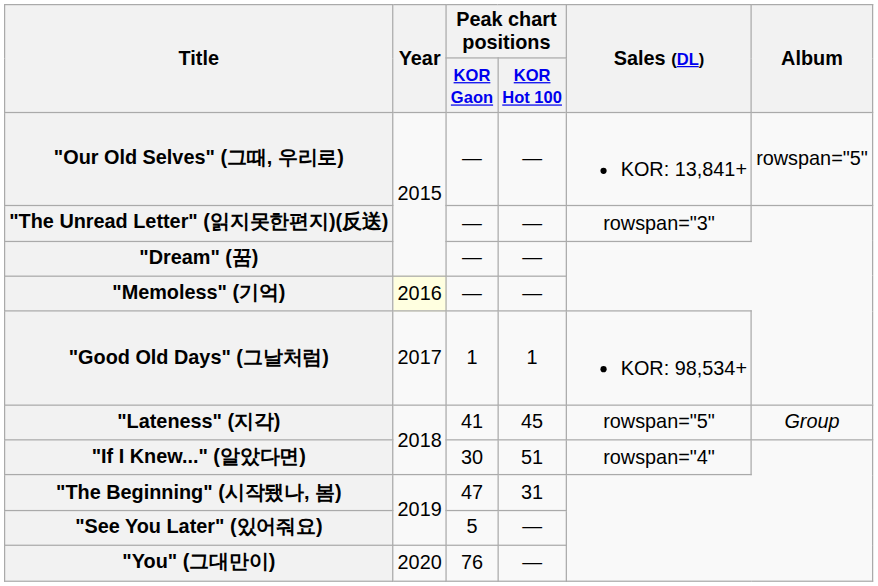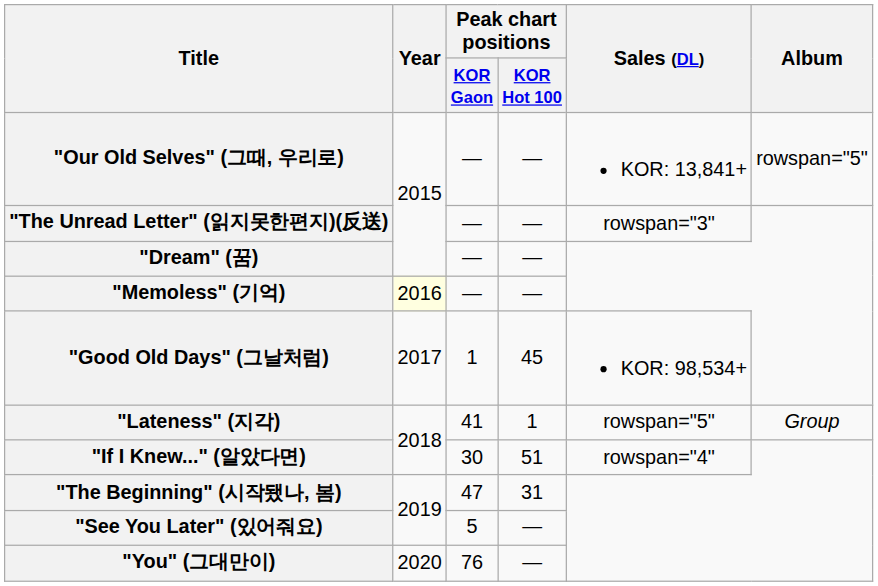(532, 357) 1 -> (532, 357) 45
(532, 422) 45 -> (532, 422) 1
